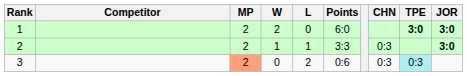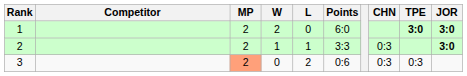(416, 63) paleturquoise background -> (416, 63) no background
